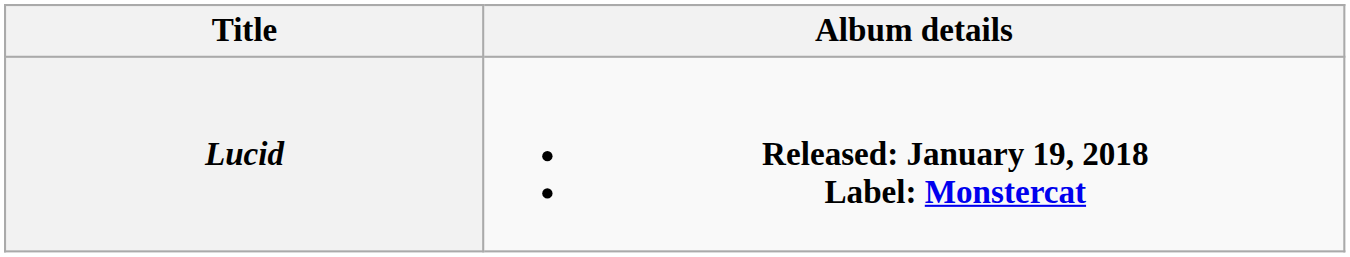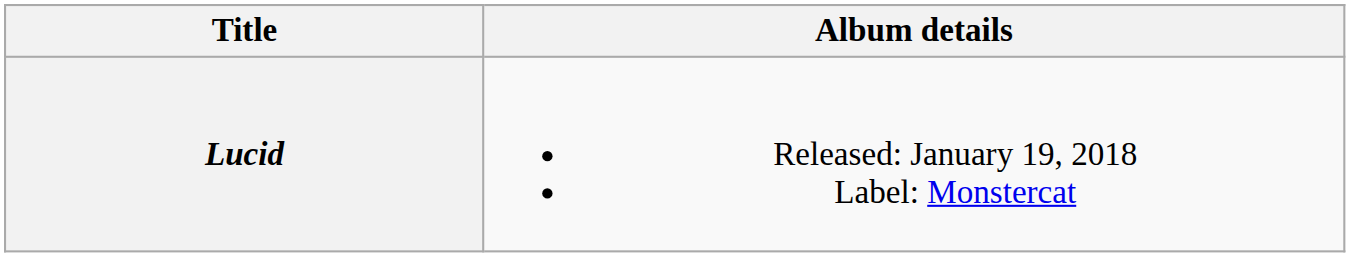(914, 173) bold -> (914, 173) normal
